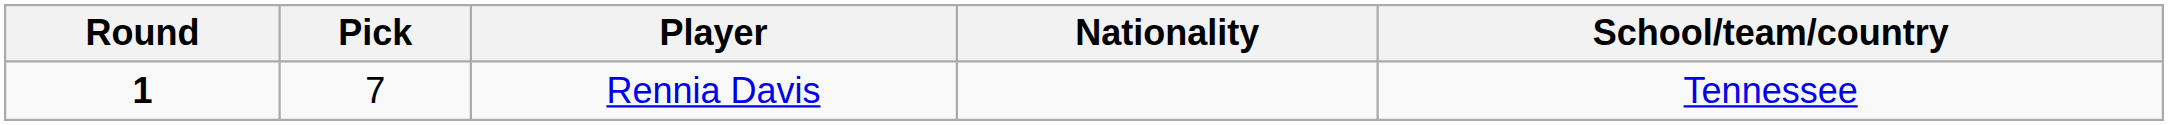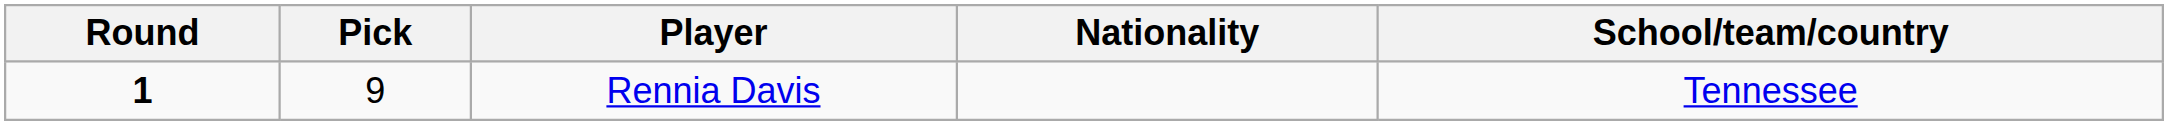(375, 90) 7 -> (375, 90) 9
